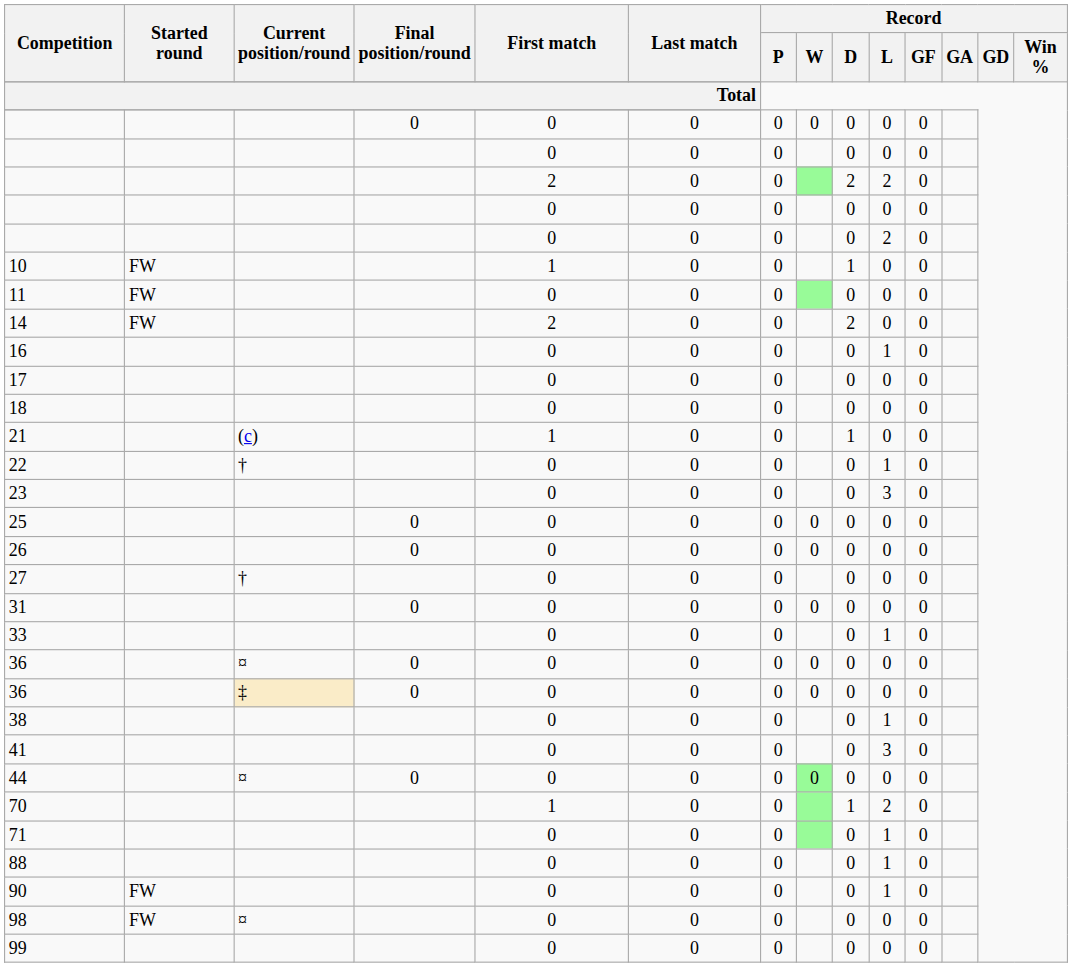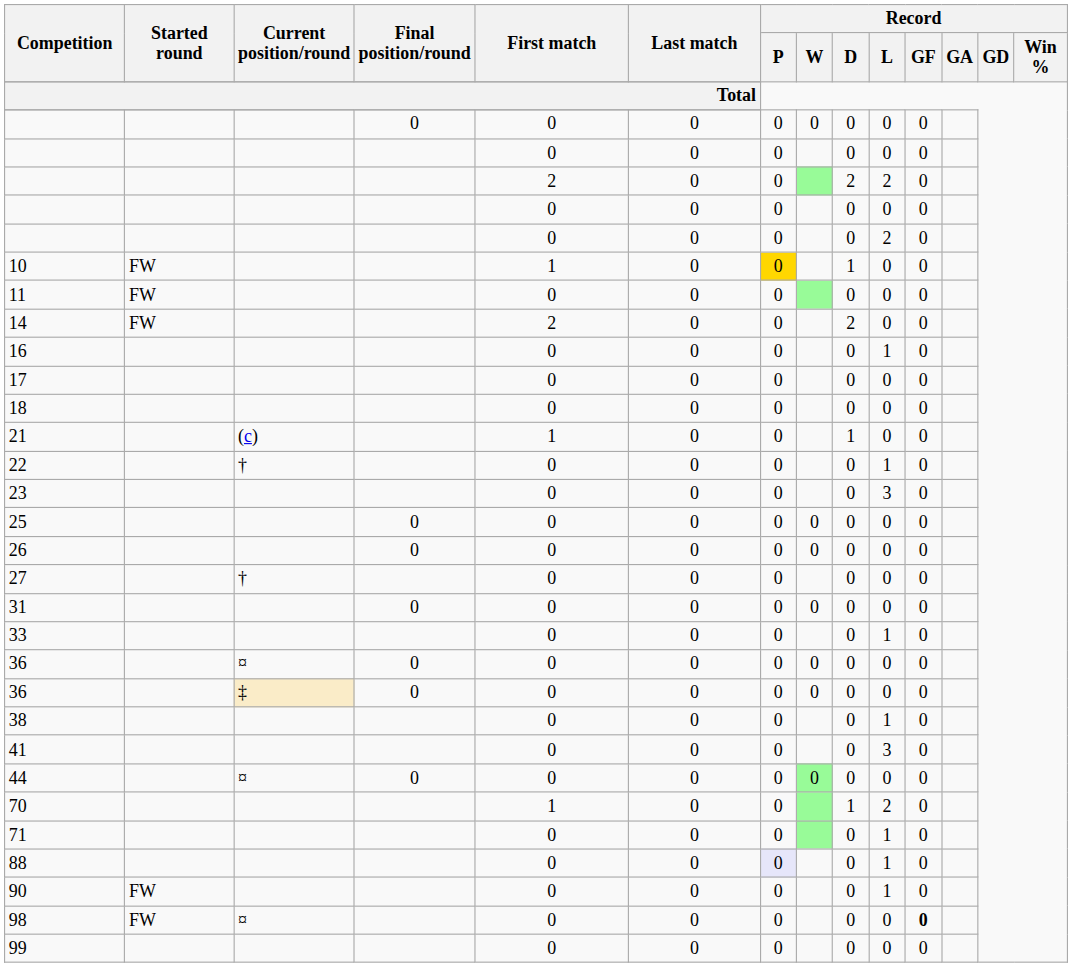(778, 266) no background -> (778, 266) gold background
(778, 863) no background -> (778, 863) lavender background
(923, 919) normal -> (923, 919) bold
